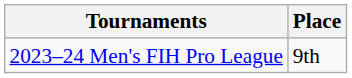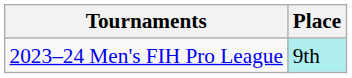(306, 55) no background -> (306, 55) paleturquoise background
